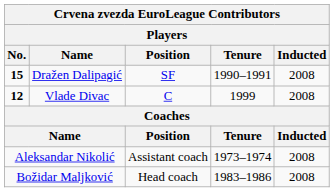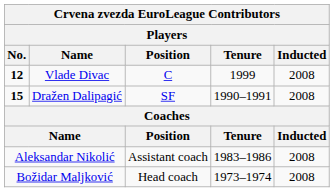rows swapped: (17, 95) <-> (17, 75)
(243, 156) 1973–1974 -> (243, 156) 1983–1986
(243, 177) 1983–1986 -> (243, 177) 1973–1974
